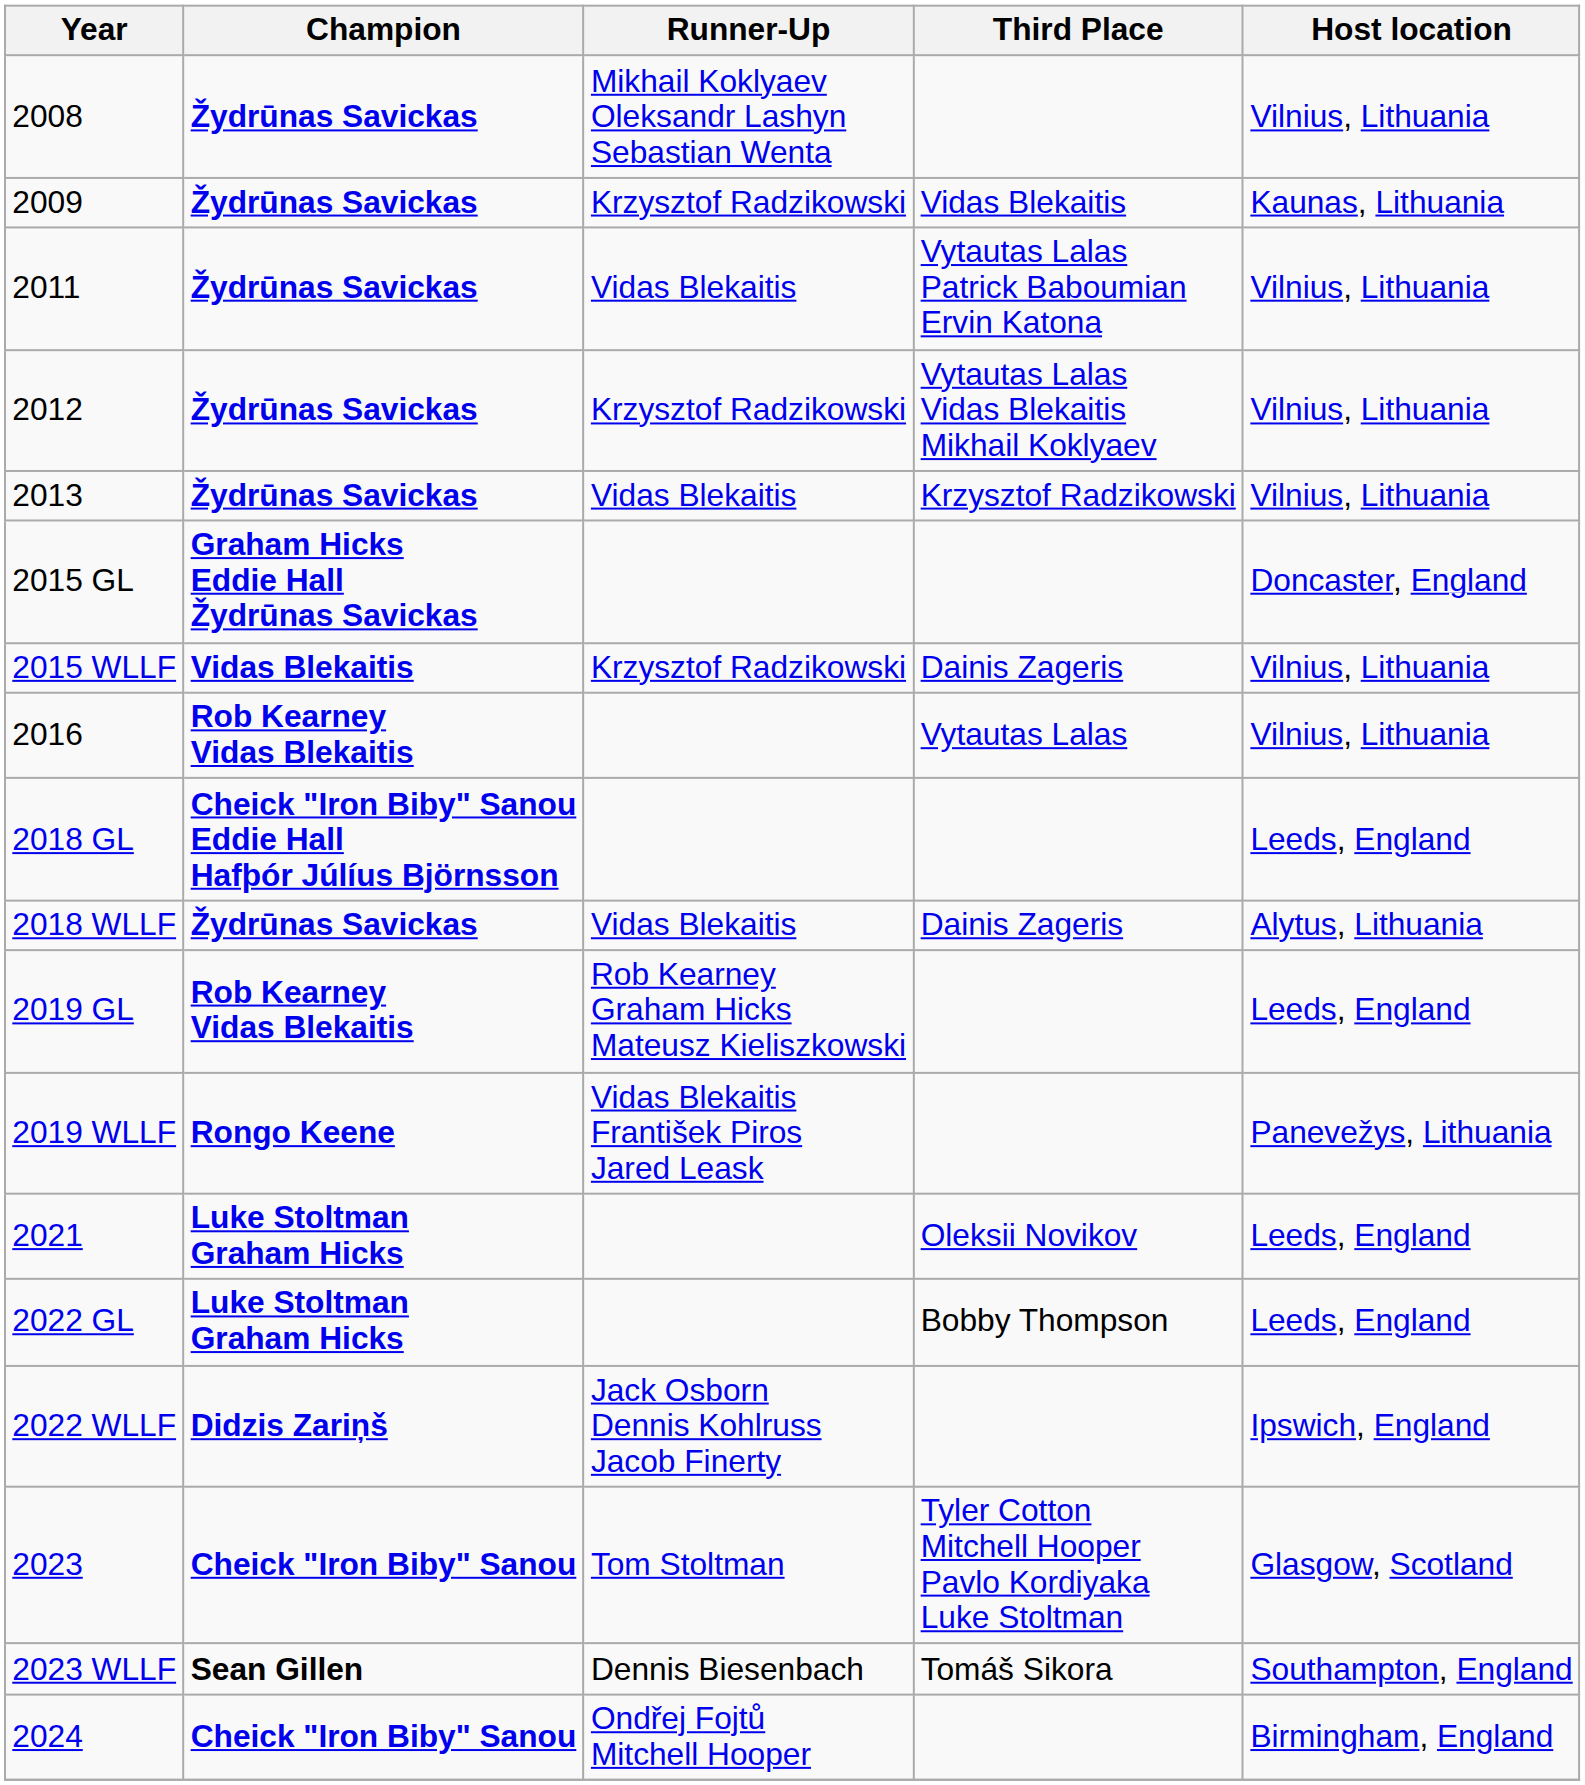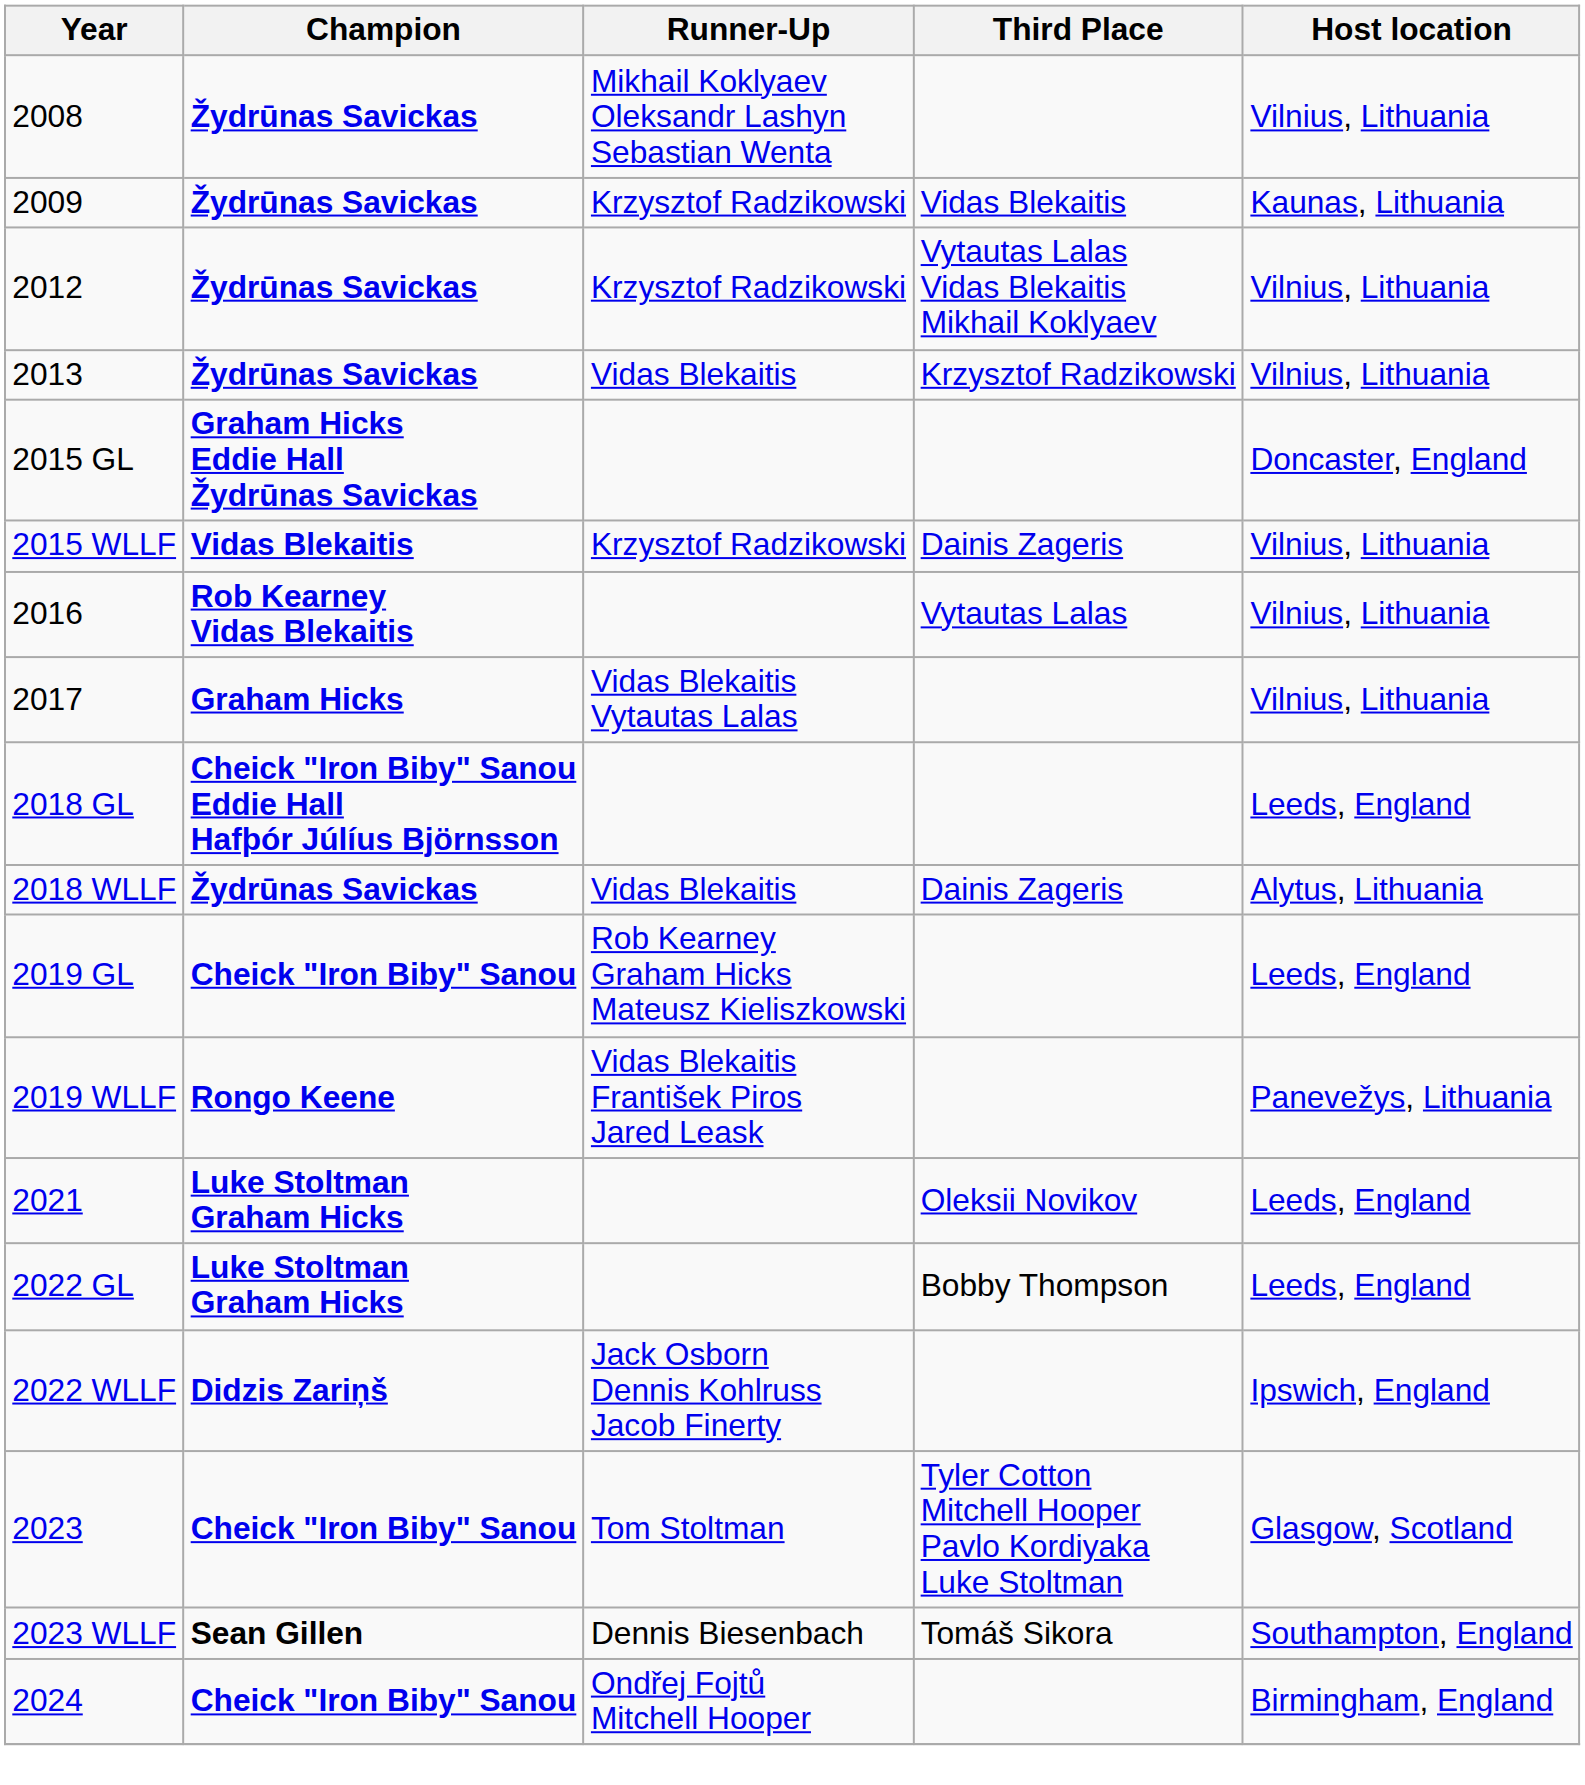- row: (46, 287)
+ row: (48, 699)
(302, 1010) Rob Kearney Vidas Blekaitis -> (383, 975) Cheick "Iron Biby" Sanou
